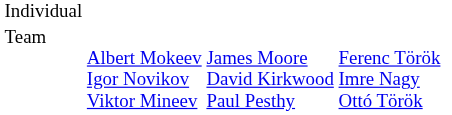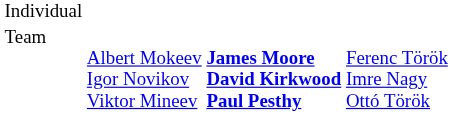(270, 79) normal -> (274, 79) bold
